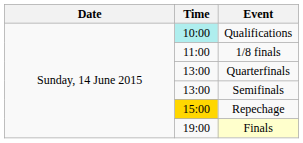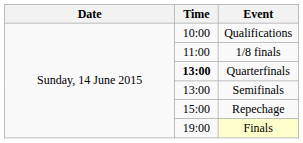(196, 33) paleturquoise background -> (196, 33) no background
(196, 71) normal -> (196, 71) bold
(196, 109) gold background -> (196, 109) no background
